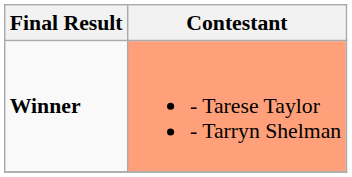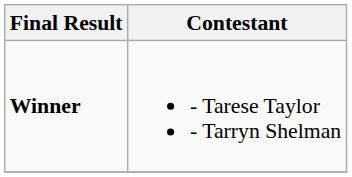(237, 119) lightsalmon background -> (237, 119) no background
